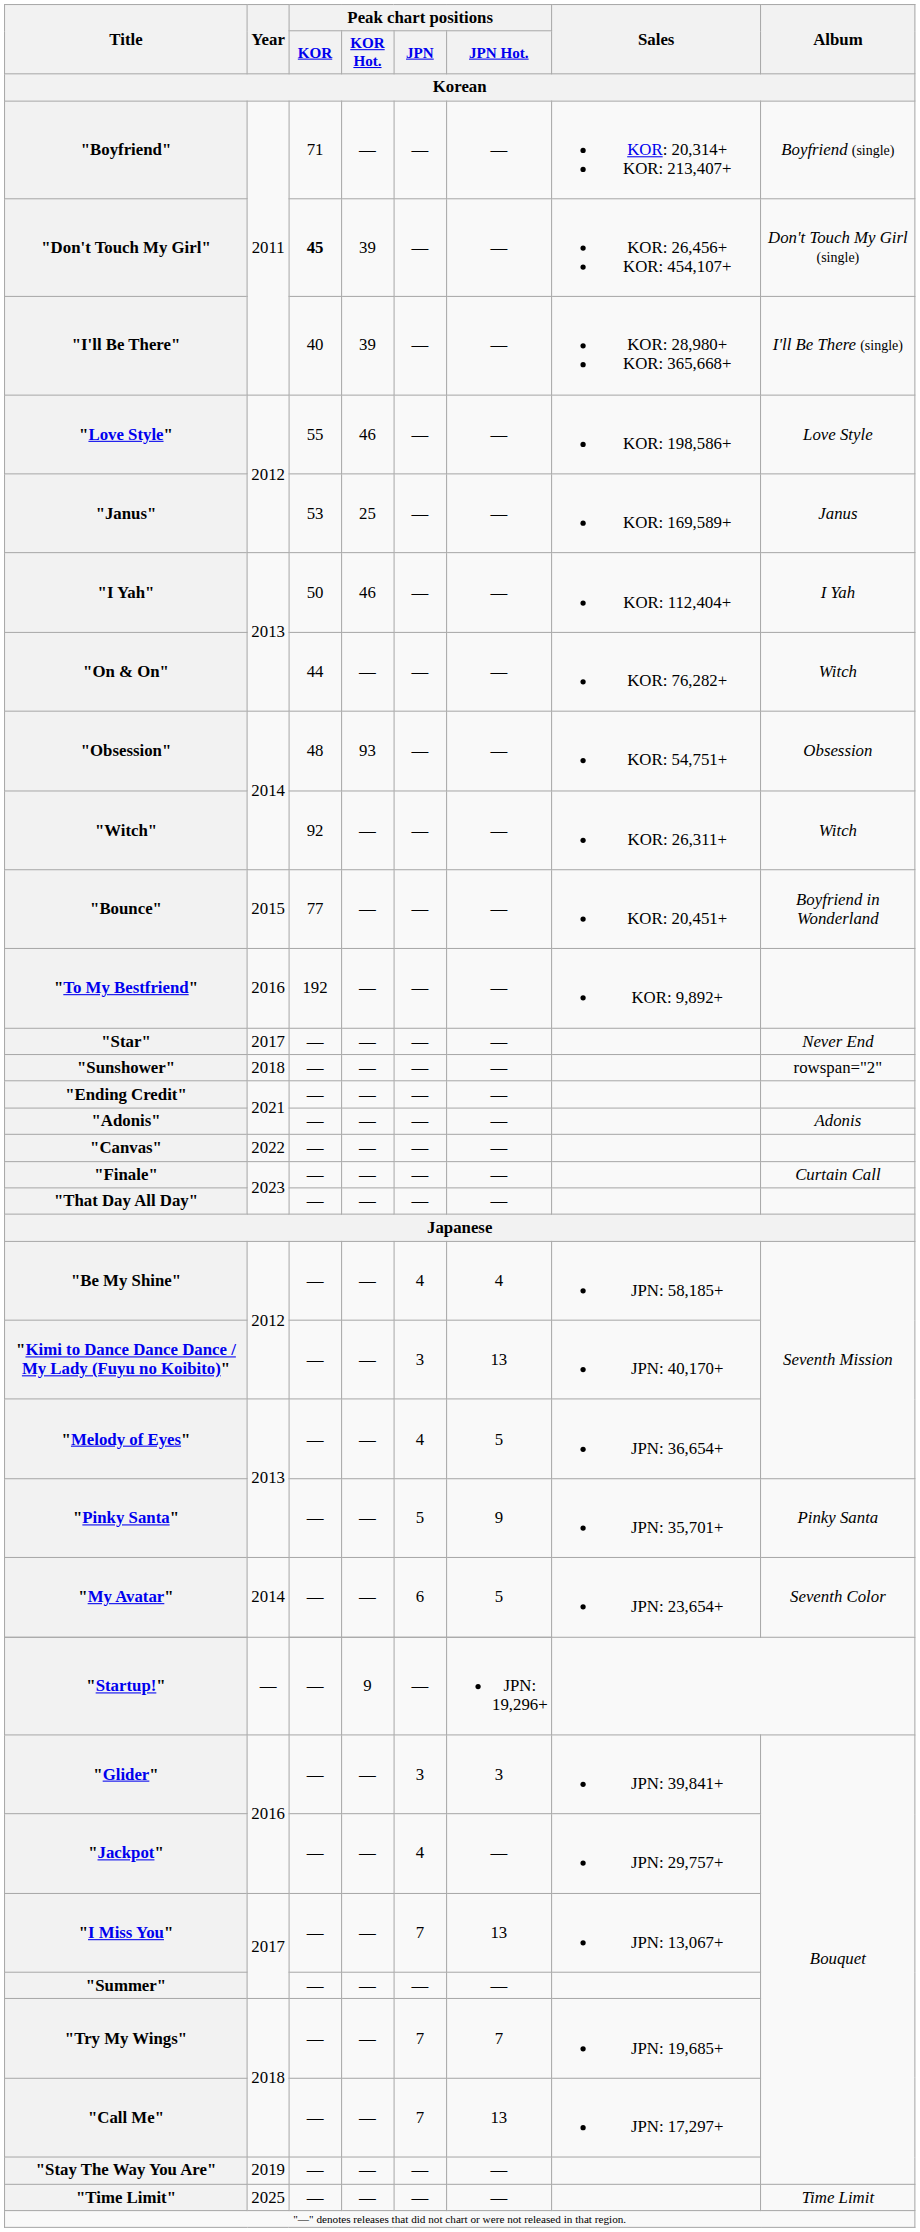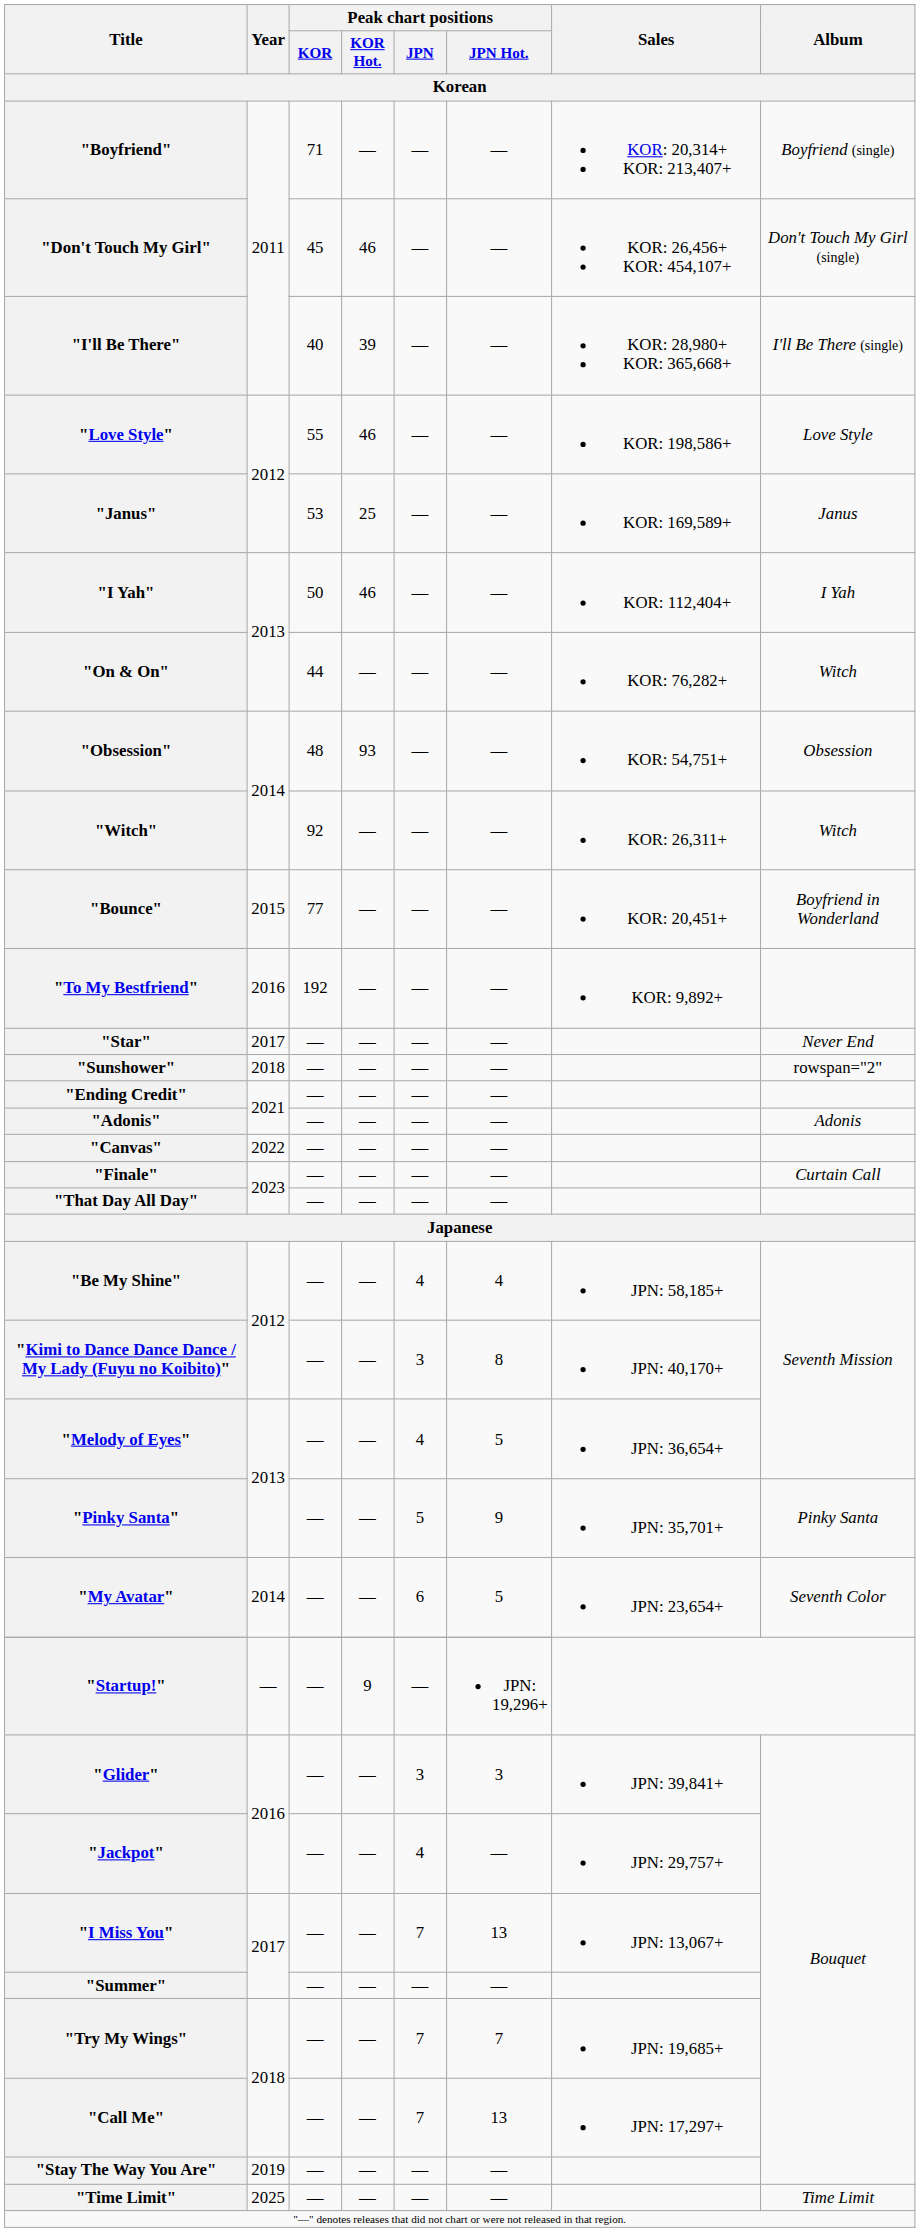(315, 247) bold -> (315, 247) normal
(367, 247) 39 -> (367, 247) 46
(499, 1359) 13 -> (499, 1359) 8
